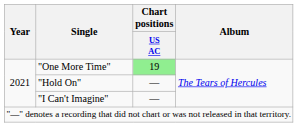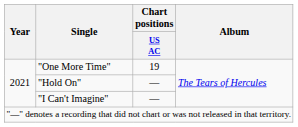(154, 67) lightgreen background -> (154, 67) no background
